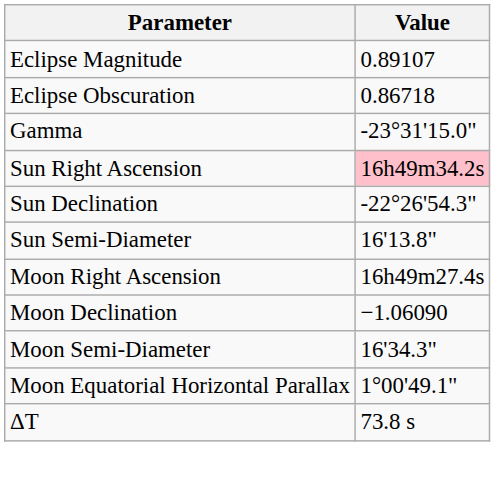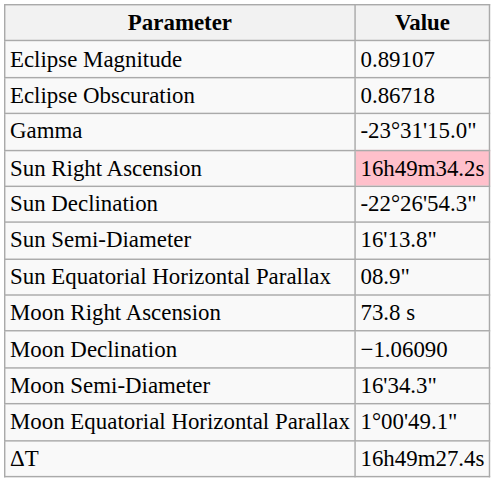+ row: (170, 276)
(422, 276) 16h49m27.4s -> (388, 312) 73.8 s
(388, 421) 73.8 s -> (422, 458) 16h49m27.4s
